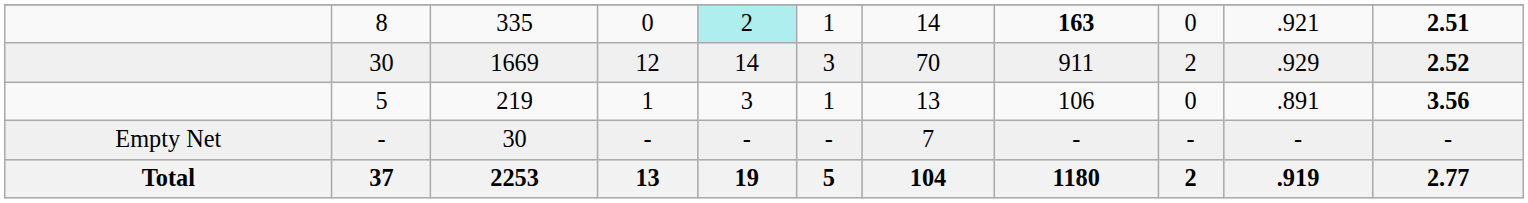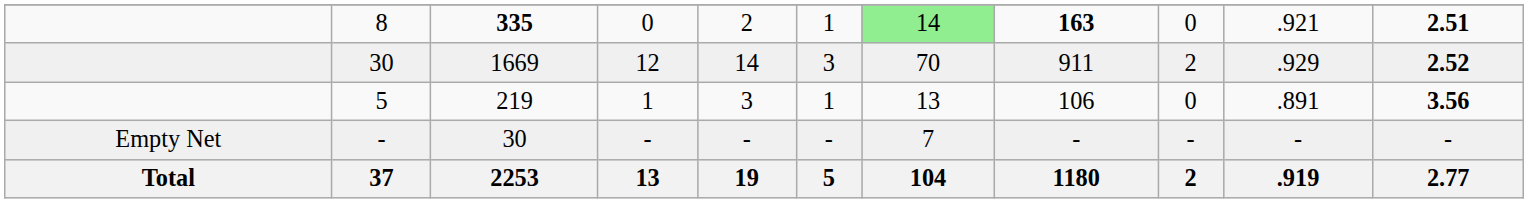(515, 23) normal -> (515, 23) bold
(747, 23) paleturquoise background -> (747, 23) no background
(928, 23) no background -> (928, 23) lightgreen background
